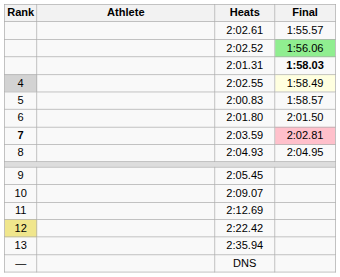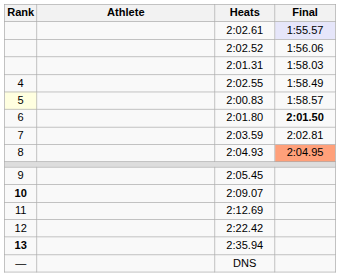(305, 30) no background -> (305, 30) lavender background
(305, 48) lightgreen background -> (305, 48) no background
(305, 65) bold -> (305, 65) normal
(21, 83) lightgrey background -> (21, 83) no background
(305, 83) lightyellow background -> (305, 83) no background
(21, 100) no background -> (21, 100) lightyellow background
(305, 118) normal -> (305, 118) bold
(21, 135) bold -> (21, 135) normal
(305, 135) pink background -> (305, 135) no background
(305, 153) no background -> (305, 153) lightsalmon background
(21, 193) normal -> (21, 193) bold
(21, 228) khaki background -> (21, 228) no background
(21, 245) normal -> (21, 245) bold
